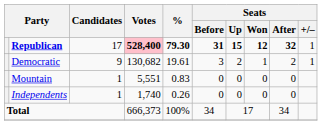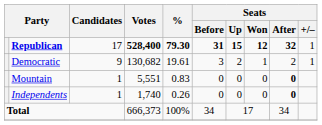(144, 45) pink background -> (144, 45) no background
(293, 78) normal -> (293, 78) bold
(293, 95) normal -> (293, 95) bold
